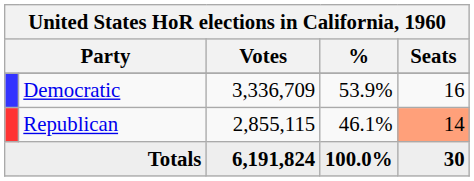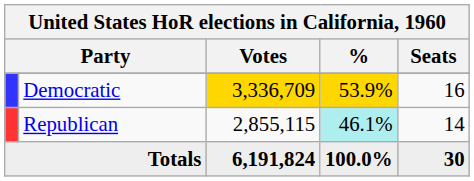(274, 90) no background -> (274, 90) gold background
(366, 90) no background -> (366, 90) gold background
(366, 124) no background -> (366, 124) paleturquoise background
(454, 124) lightsalmon background -> (454, 124) no background
